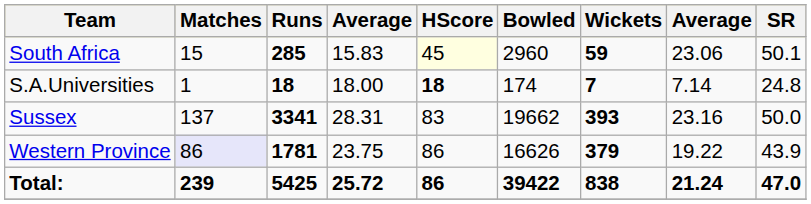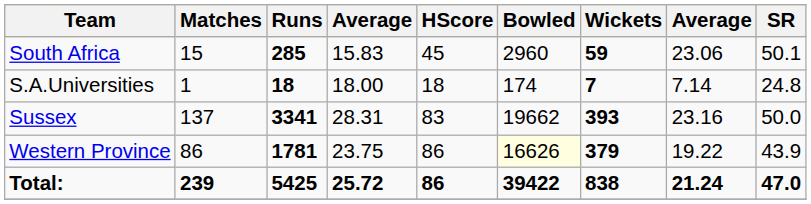(433, 53) lightyellow background -> (433, 53) no background
(433, 85) bold -> (433, 85) normal
(191, 150) lavender background -> (191, 150) no background
(531, 150) no background -> (531, 150) lightyellow background
